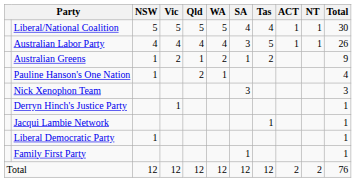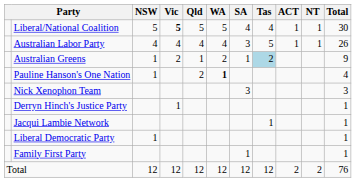(178, 28) normal -> (178, 28) bold
(271, 59) no background -> (271, 59) lightblue background
(225, 75) normal -> (225, 75) bold
